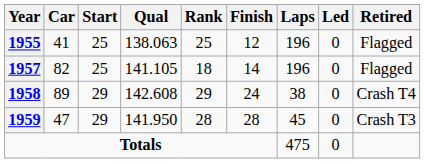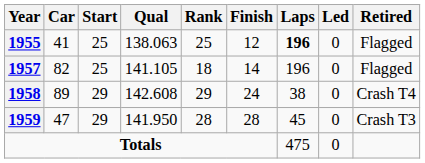(298, 42) normal -> (298, 42) bold
